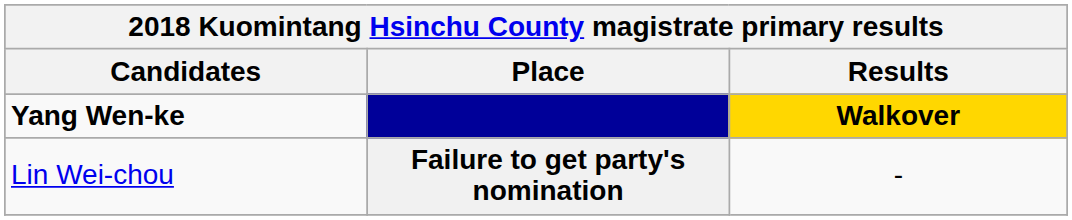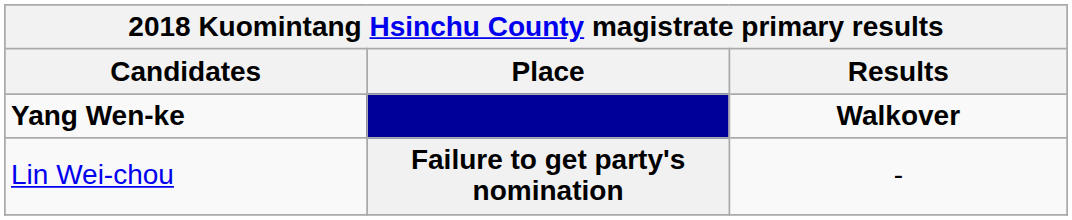(898, 115) gold background -> (898, 115) no background
